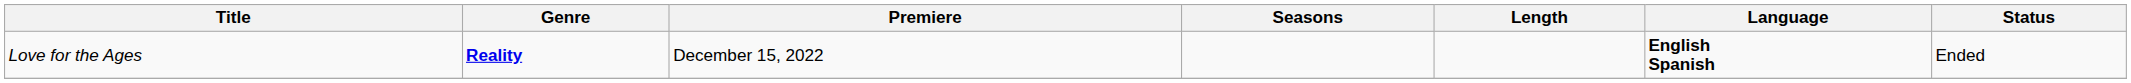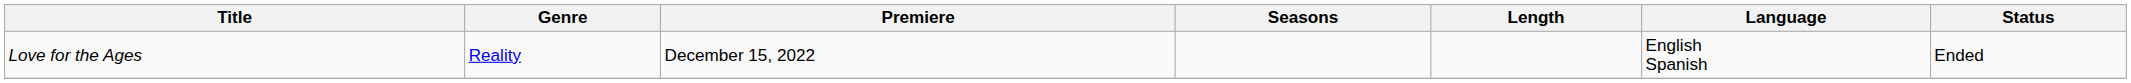(494, 54) bold -> (495, 54) normal
(1682, 54) bold -> (1677, 54) normal
